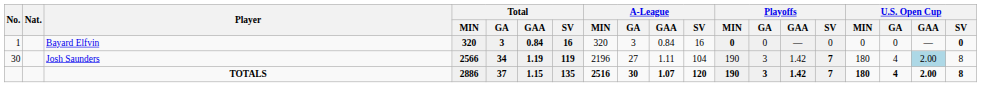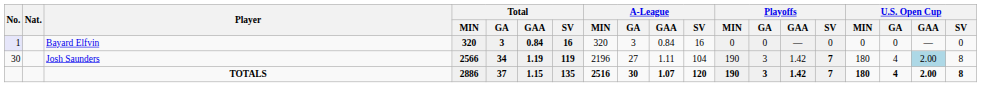(18, 43) no background -> (18, 43) lavender background
(732, 43) bold -> (732, 43) normal
(961, 43) bold -> (961, 43) normal
